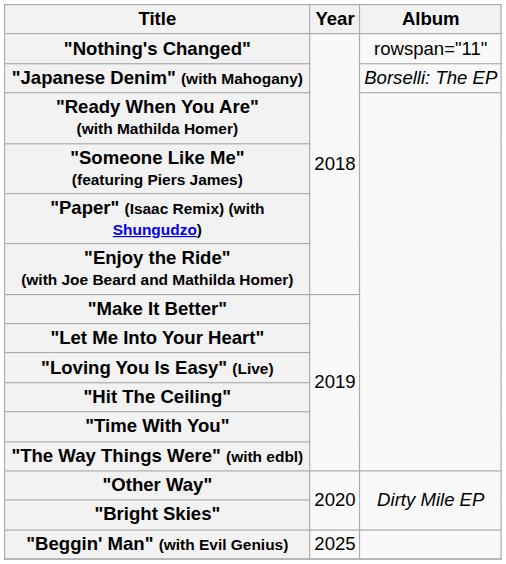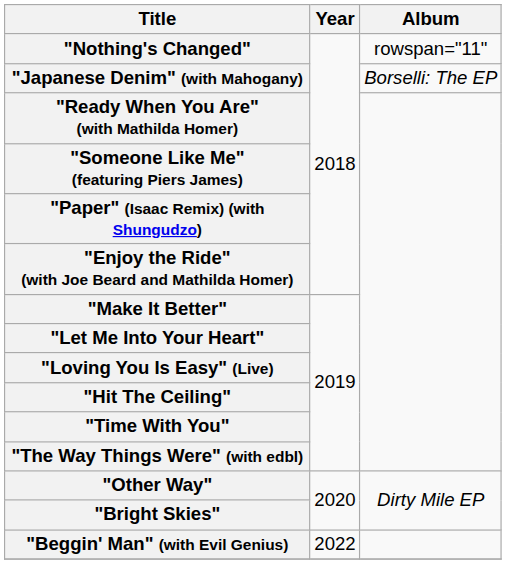(335, 544) 2025 -> (335, 544) 2022
